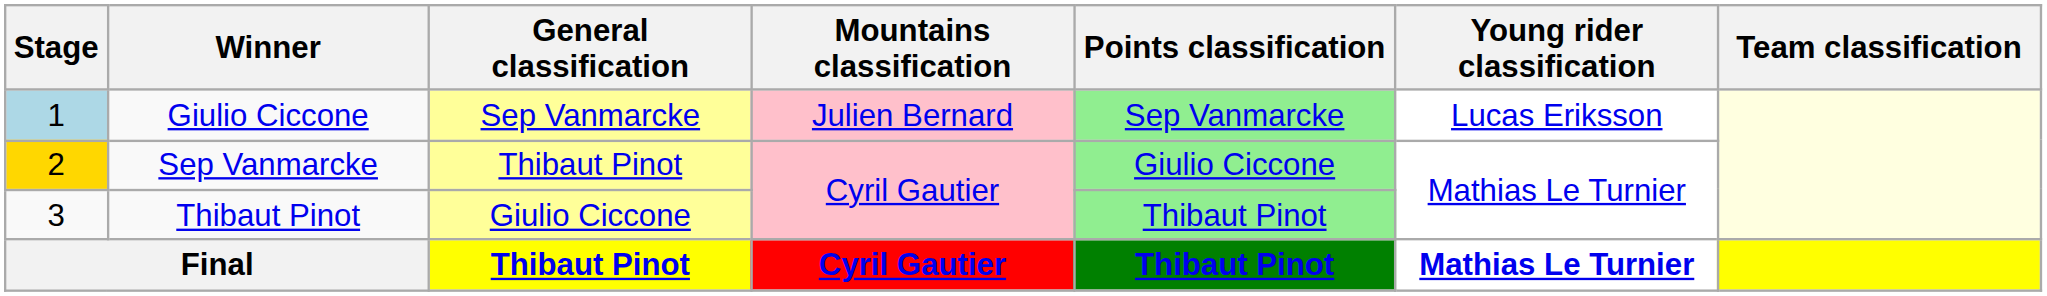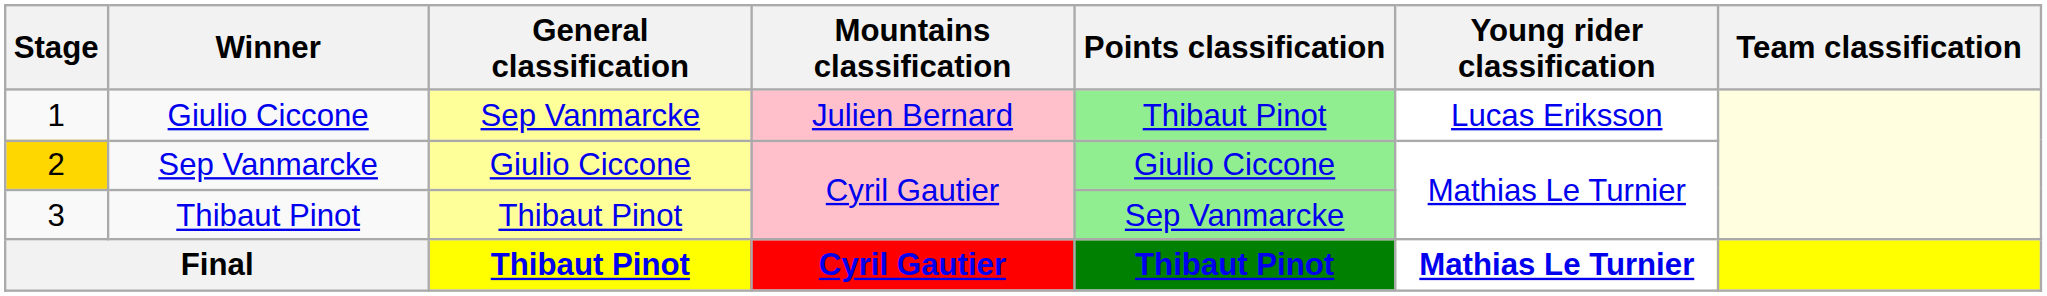(56, 115) lightblue background -> (56, 115) no background
(1235, 115) Sep Vanmarcke -> (1235, 115) Thibaut Pinot
(590, 165) Thibaut Pinot -> (590, 165) Giulio Ciccone
(590, 215) Giulio Ciccone -> (590, 215) Thibaut Pinot
(1235, 215) Thibaut Pinot -> (1235, 215) Sep Vanmarcke
